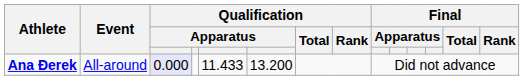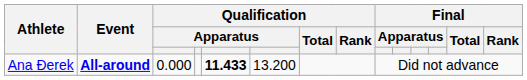(42, 65) bold -> (41, 65) normal
(115, 65) normal -> (115, 65) bold
(171, 65) lavender background -> (174, 65) no background
(222, 65) normal -> (226, 65) bold
